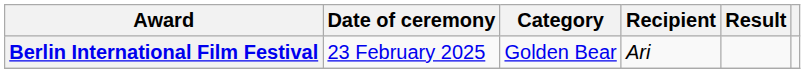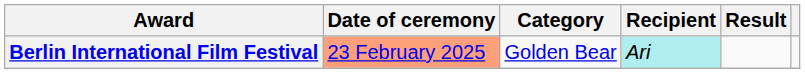(406, 52) no background -> (406, 52) lightsalmon background
(638, 52) no background -> (638, 52) paleturquoise background
